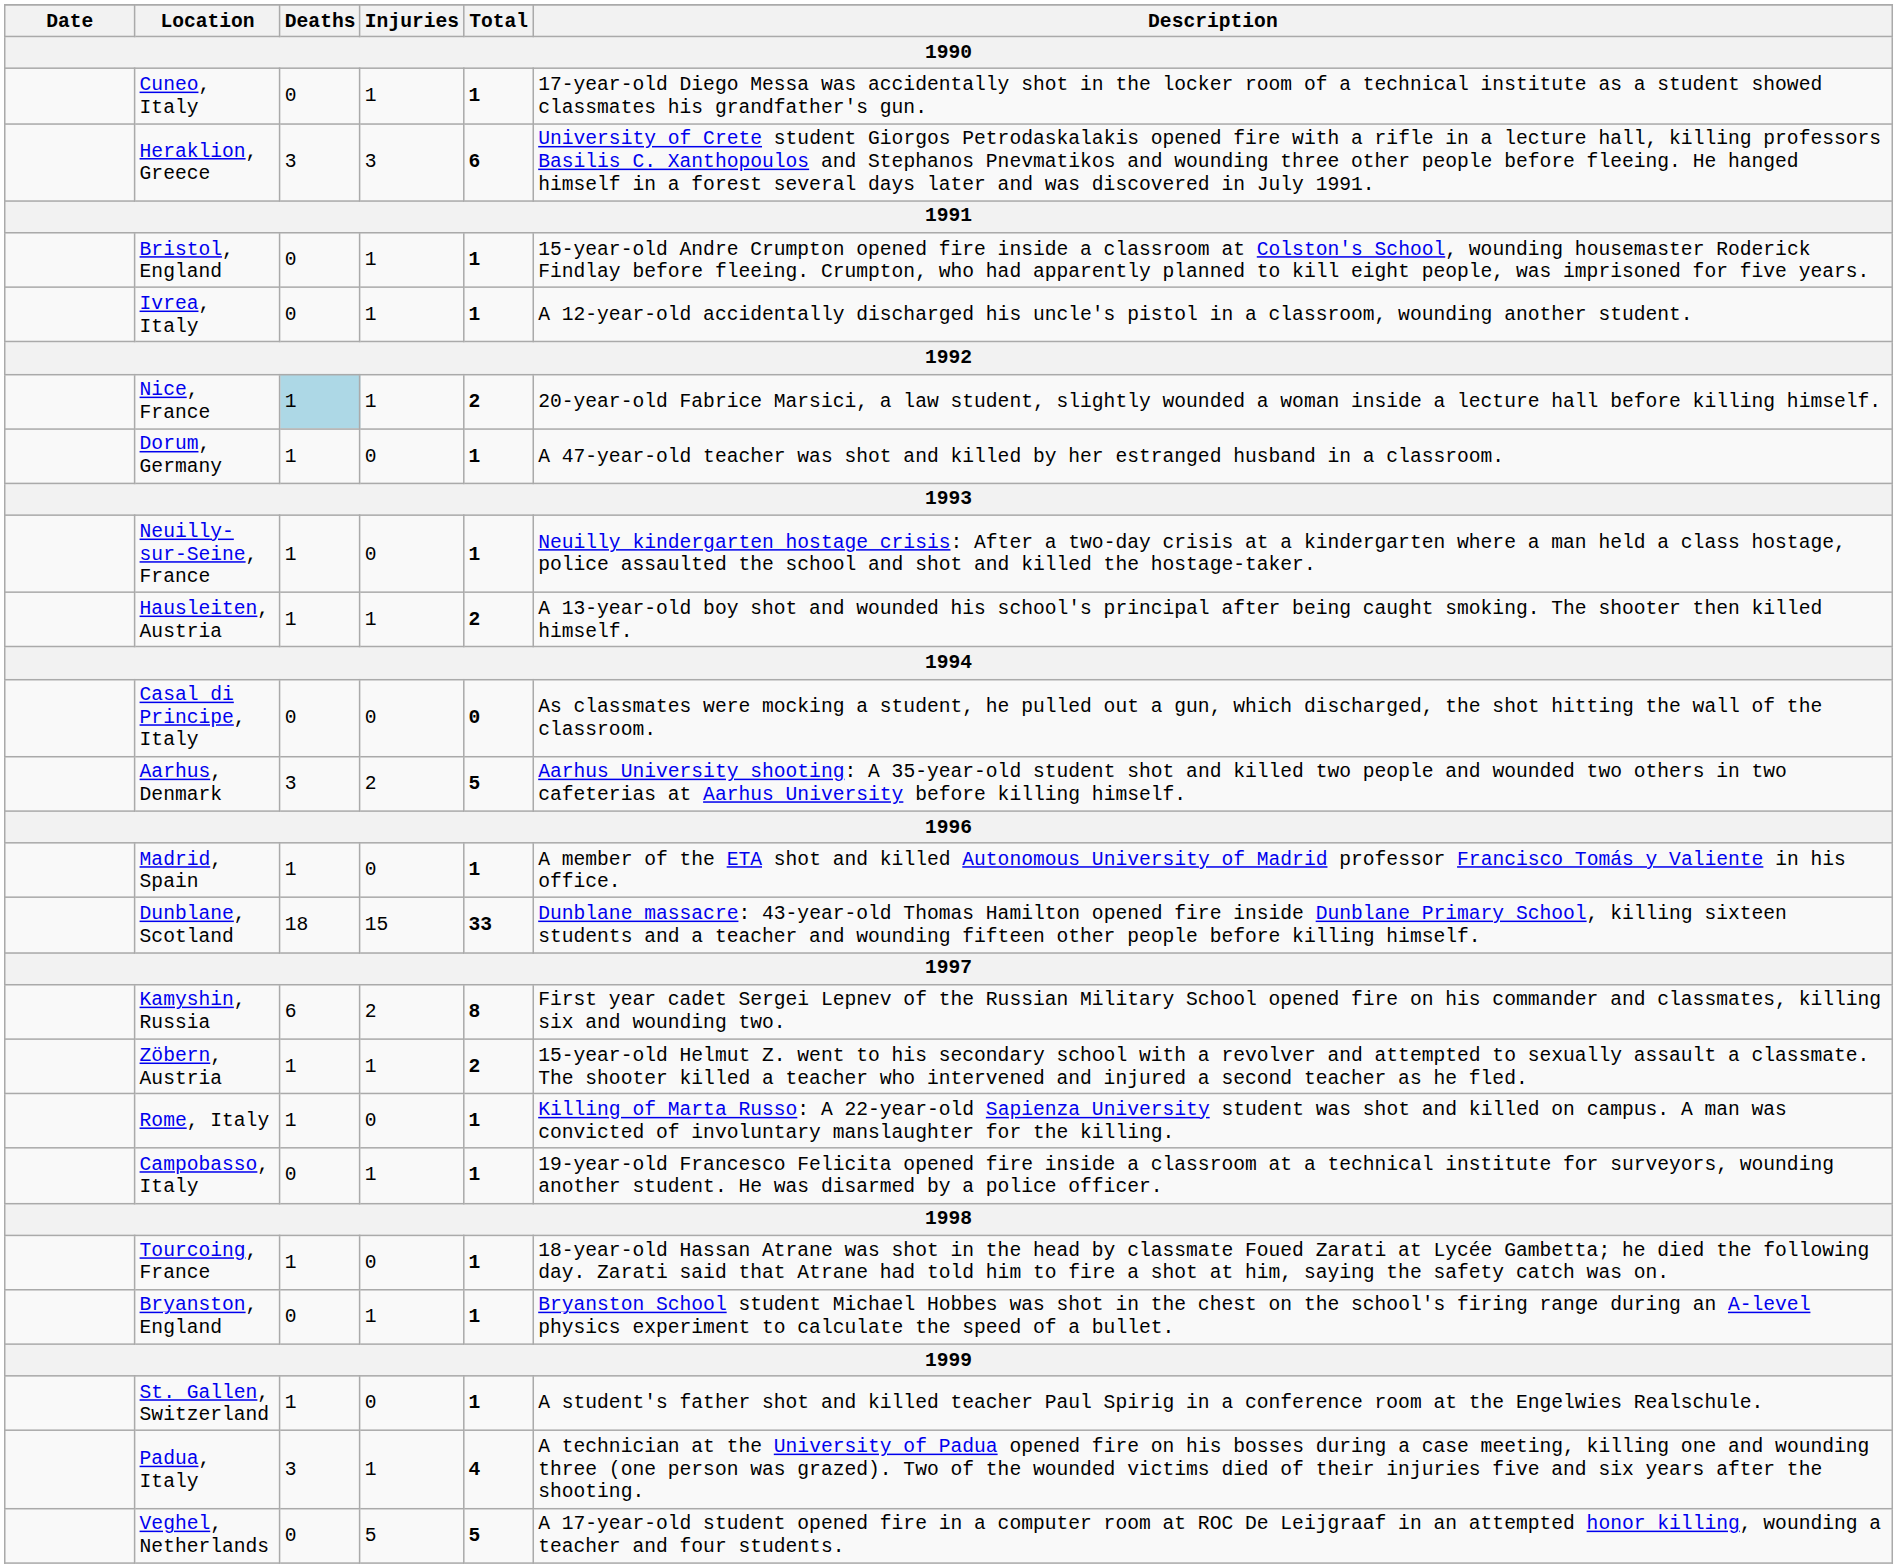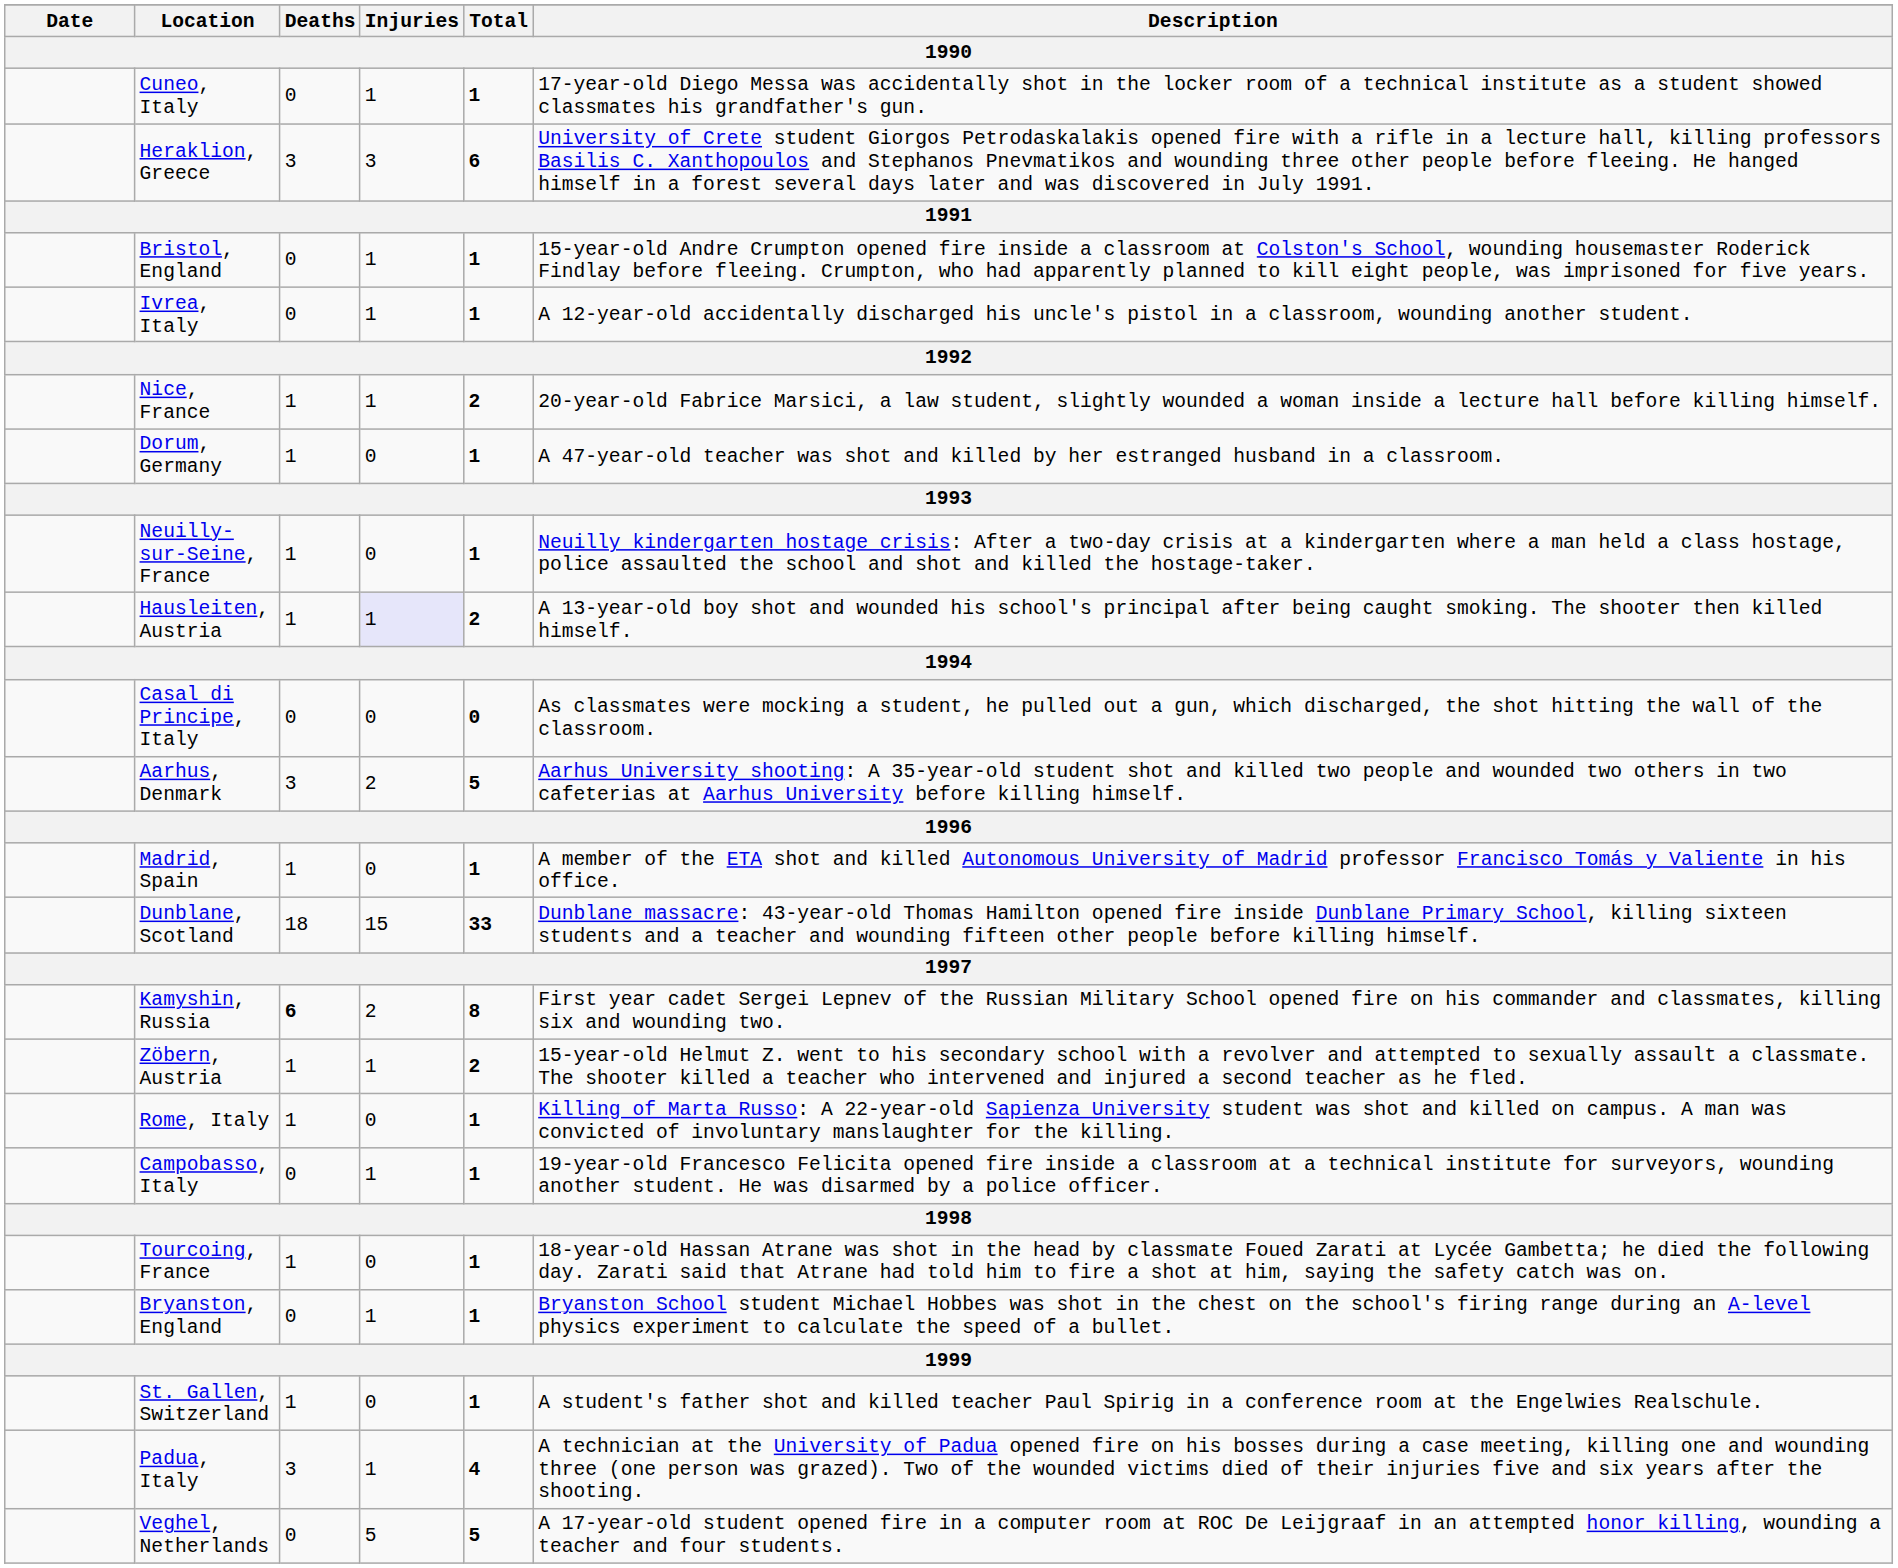(291, 401) lightblue background -> (291, 401) no background
(371, 620) no background -> (371, 620) lavender background
(291, 1012) normal -> (291, 1012) bold
